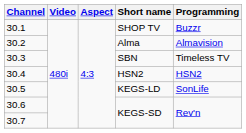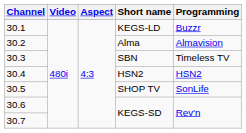(139, 27) SHOP TV -> (139, 27) KEGS-LD
(139, 89) KEGS-LD -> (139, 89) SHOP TV
